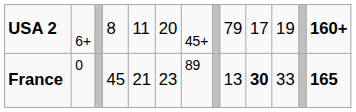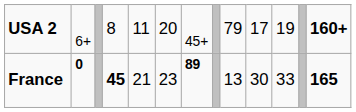(79, 76) normal -> (79, 79) bold
(116, 79) normal -> (116, 79) bold
(193, 76) normal -> (193, 79) bold
(259, 79) bold -> (259, 79) normal
